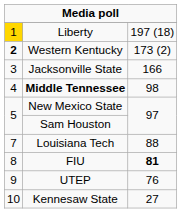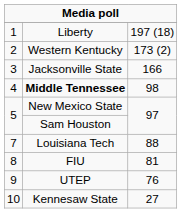(14, 32) gold background -> (14, 32) no background
(14, 50) bold -> (14, 50) normal
(152, 161) bold -> (152, 161) normal
